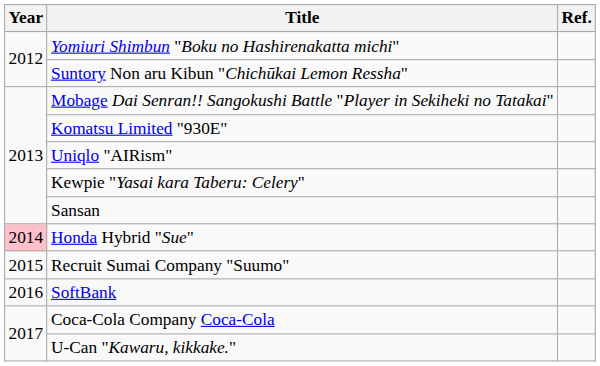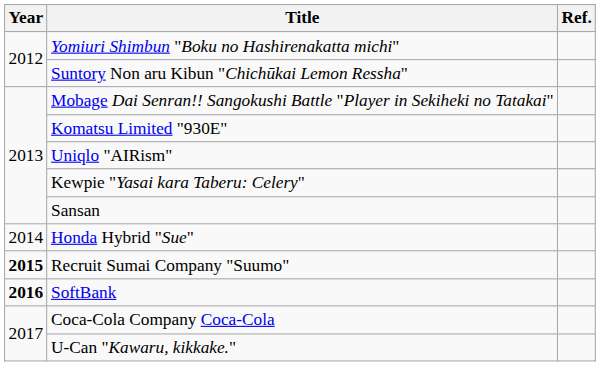(26, 237) pink background -> (26, 237) no background
(26, 264) normal -> (26, 264) bold
(26, 292) normal -> (26, 292) bold
